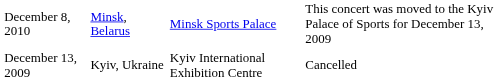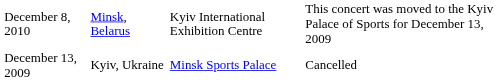(223, 24) Minsk Sports Palace -> (217, 24) Kyiv International Exhibition Centre
(217, 65) Kyiv International Exhibition Centre -> (223, 65) Minsk Sports Palace
